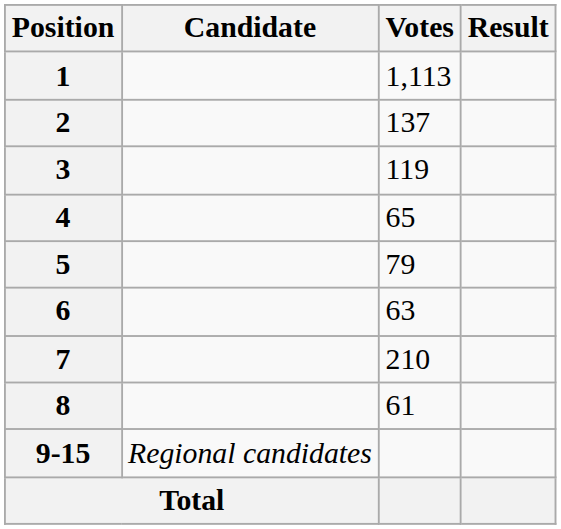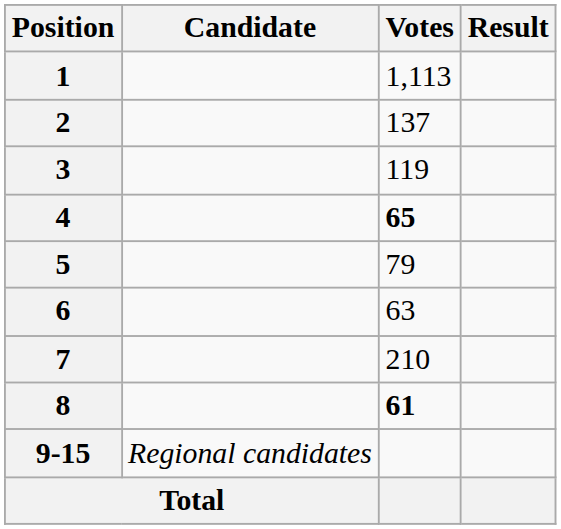(400, 216) normal -> (400, 216) bold
(400, 405) normal -> (400, 405) bold
